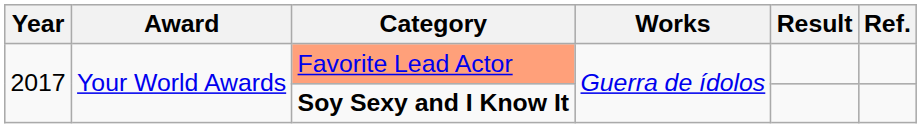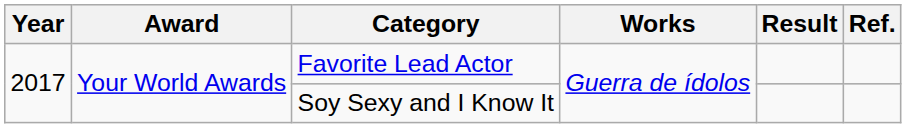(405, 63) lightsalmon background -> (405, 63) no background
(433, 102) bold -> (426, 102) normal
